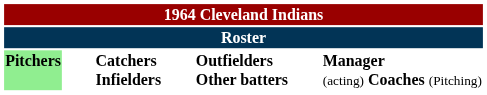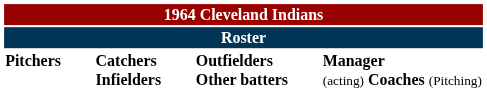(33, 60) lightgreen background -> (33, 60) no background
